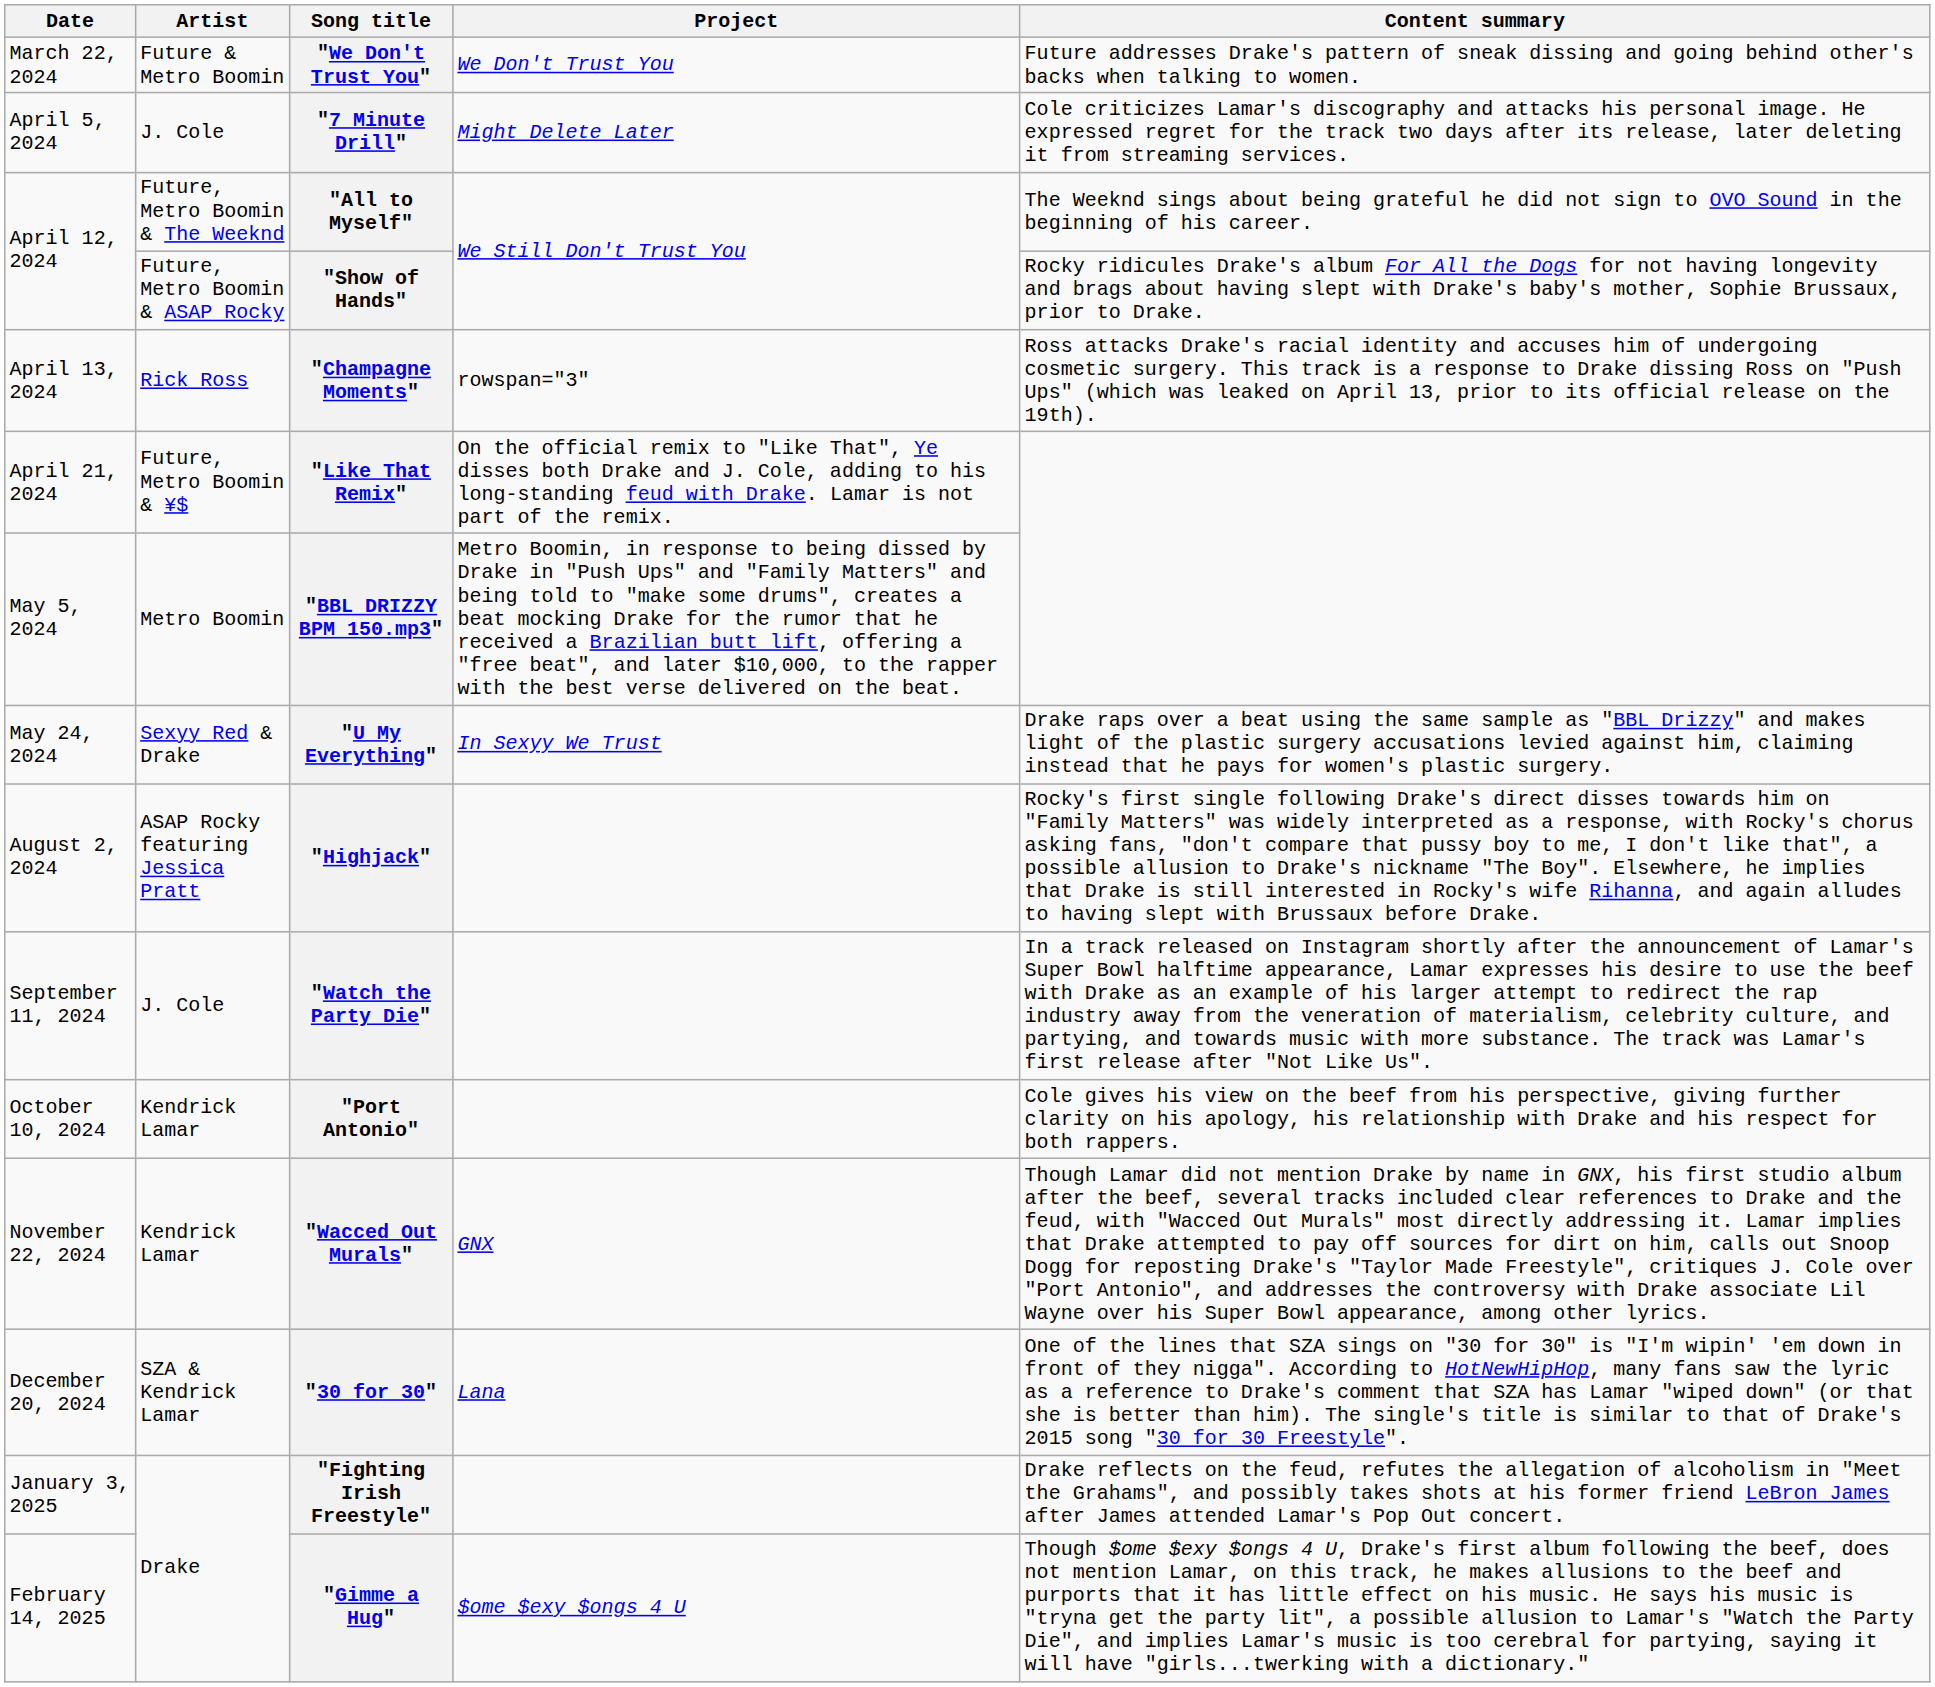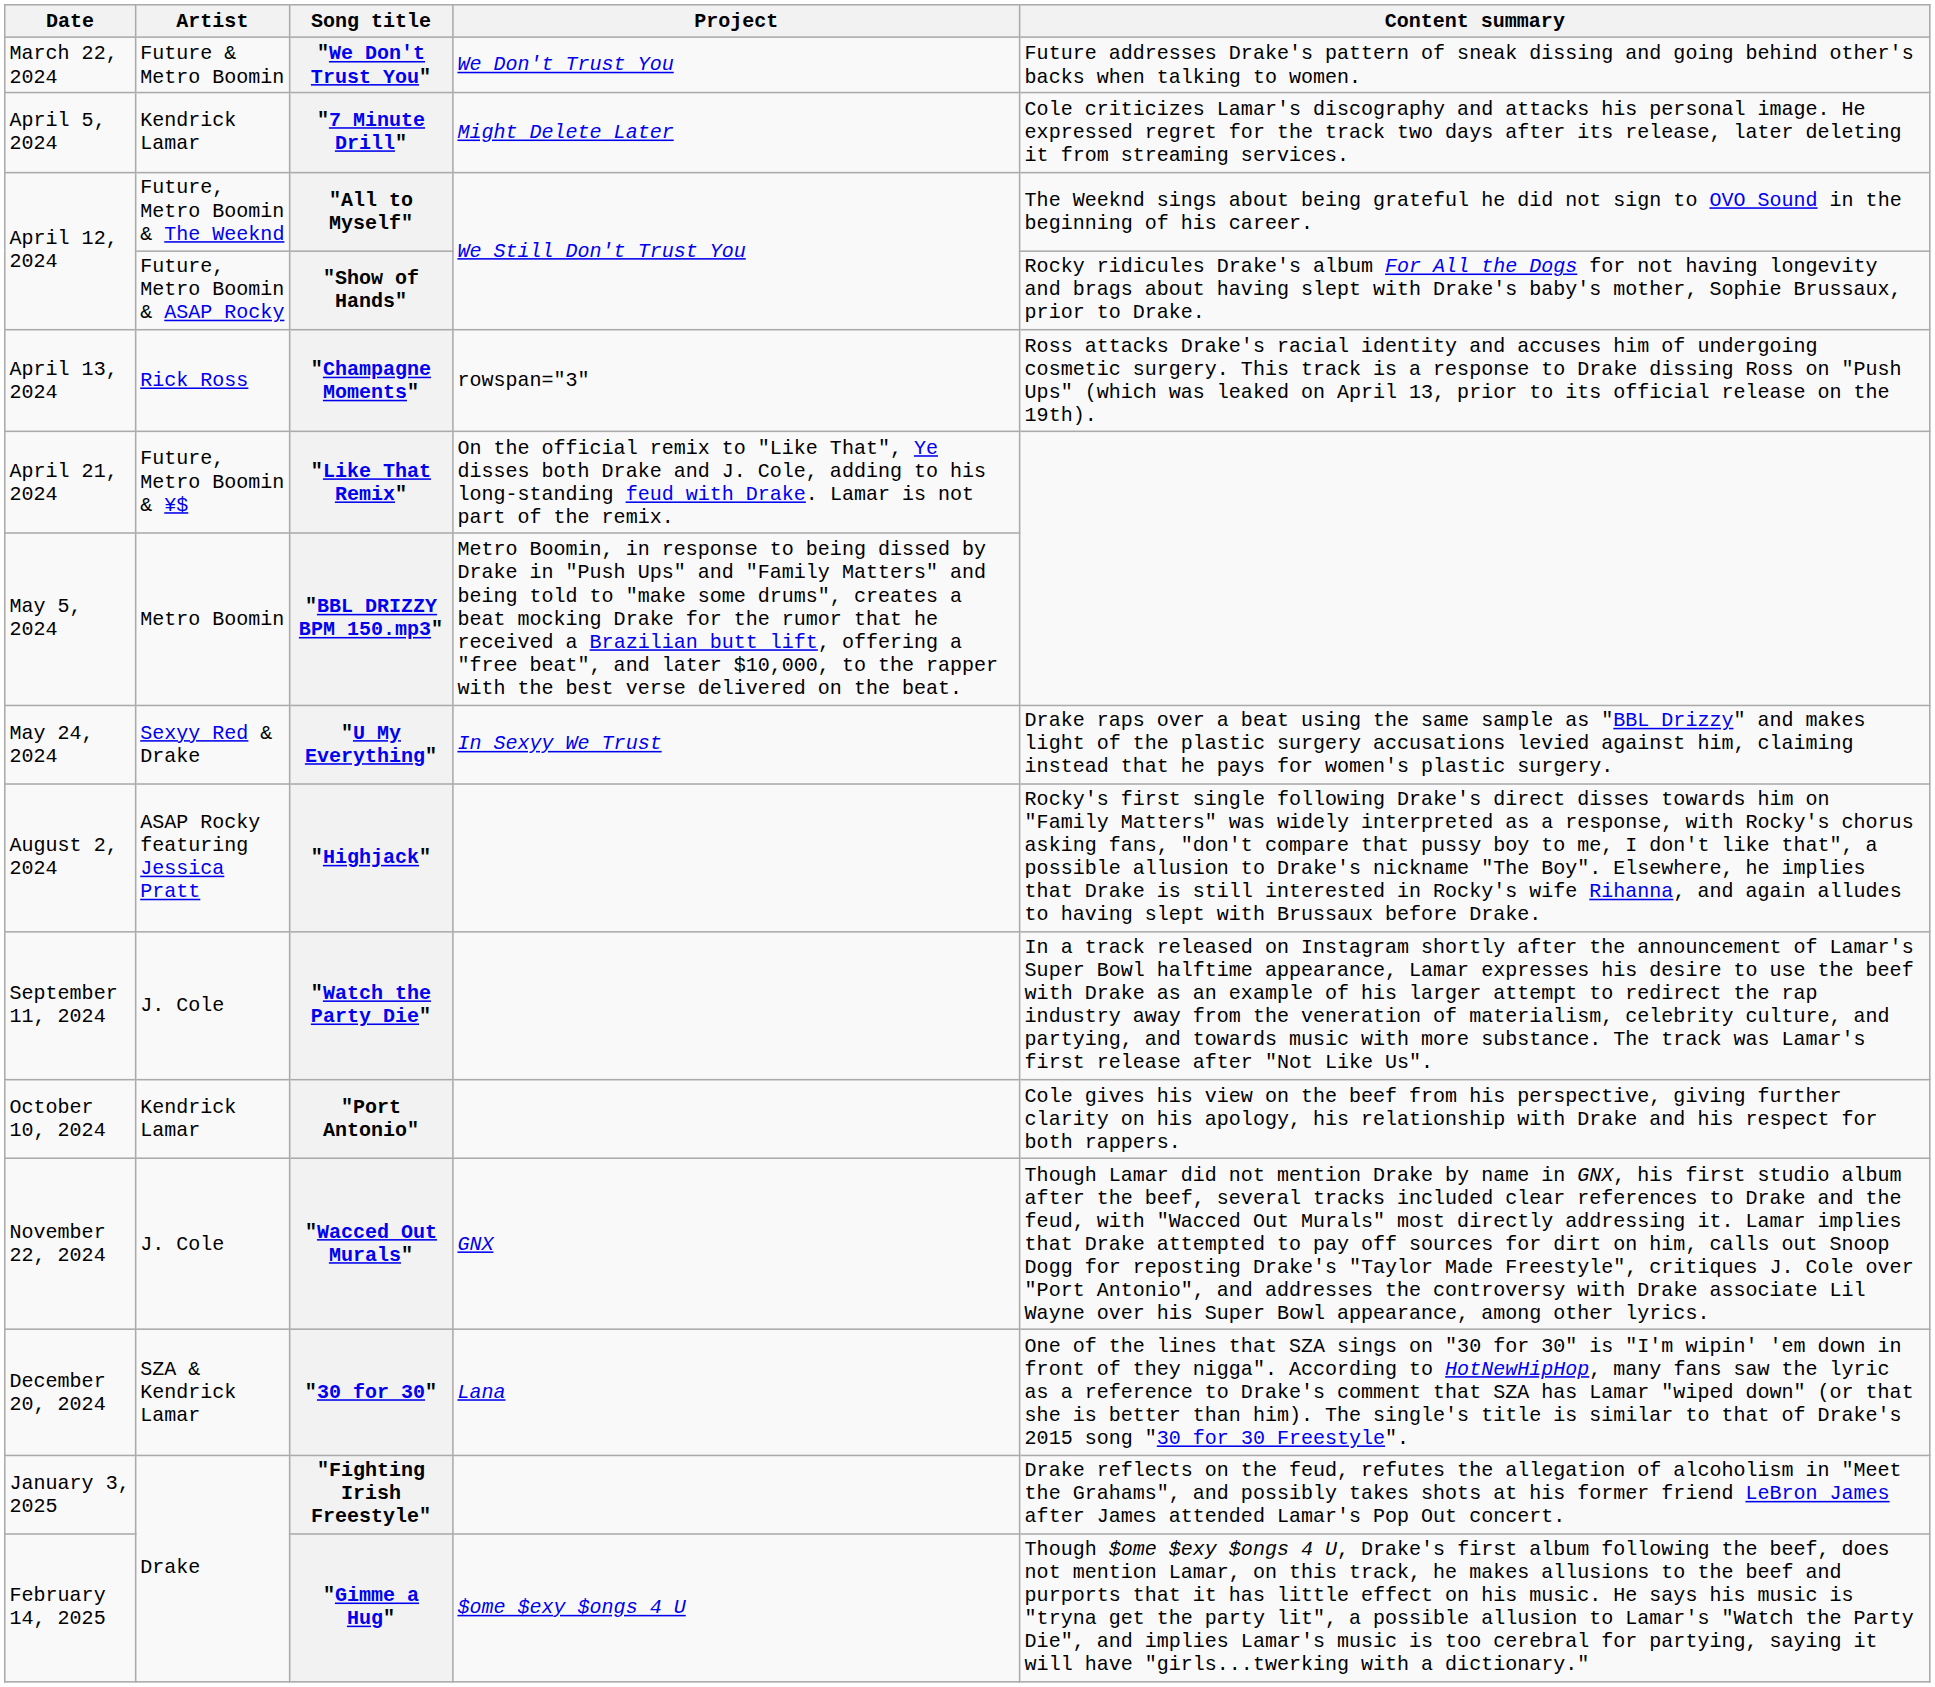(182, 133) J. Cole -> (188, 133) Kendrick Lamar
(188, 1244) Kendrick Lamar -> (182, 1244) J. Cole
